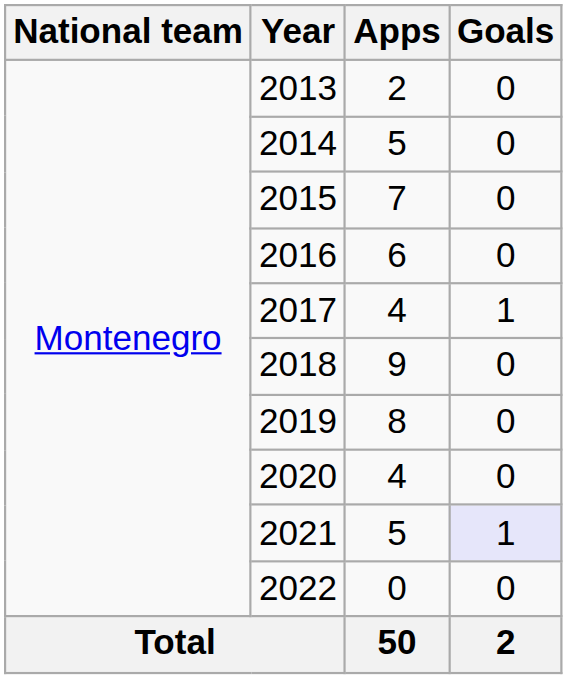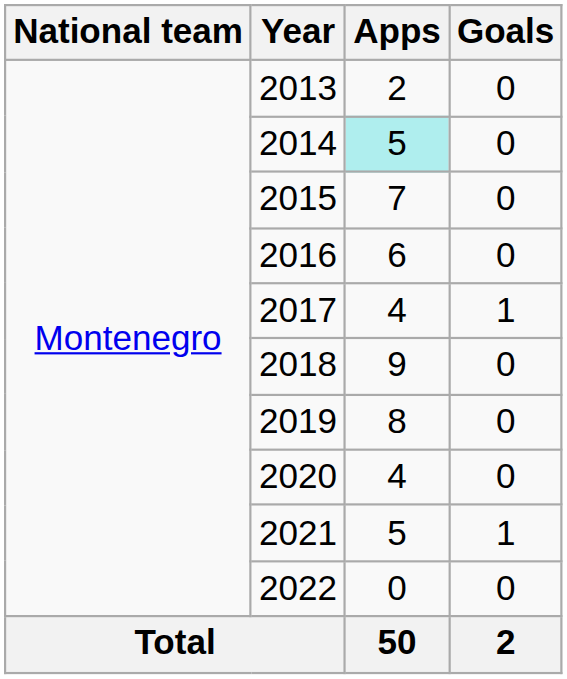(397, 143) no background -> (397, 143) paleturquoise background
(506, 532) lavender background -> (506, 532) no background
